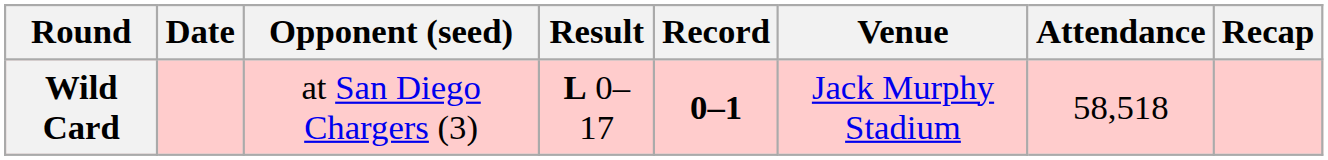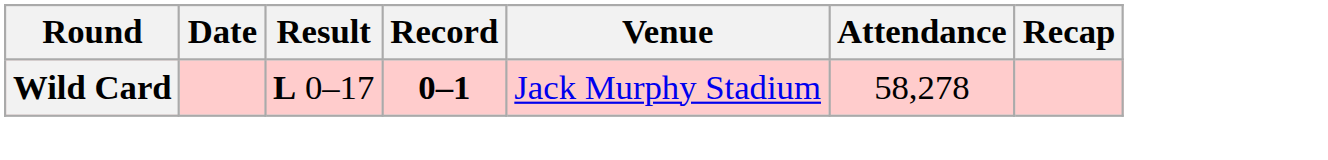- column: (391, 32)
(1121, 106) 58,518 -> (922, 87) 58,278
